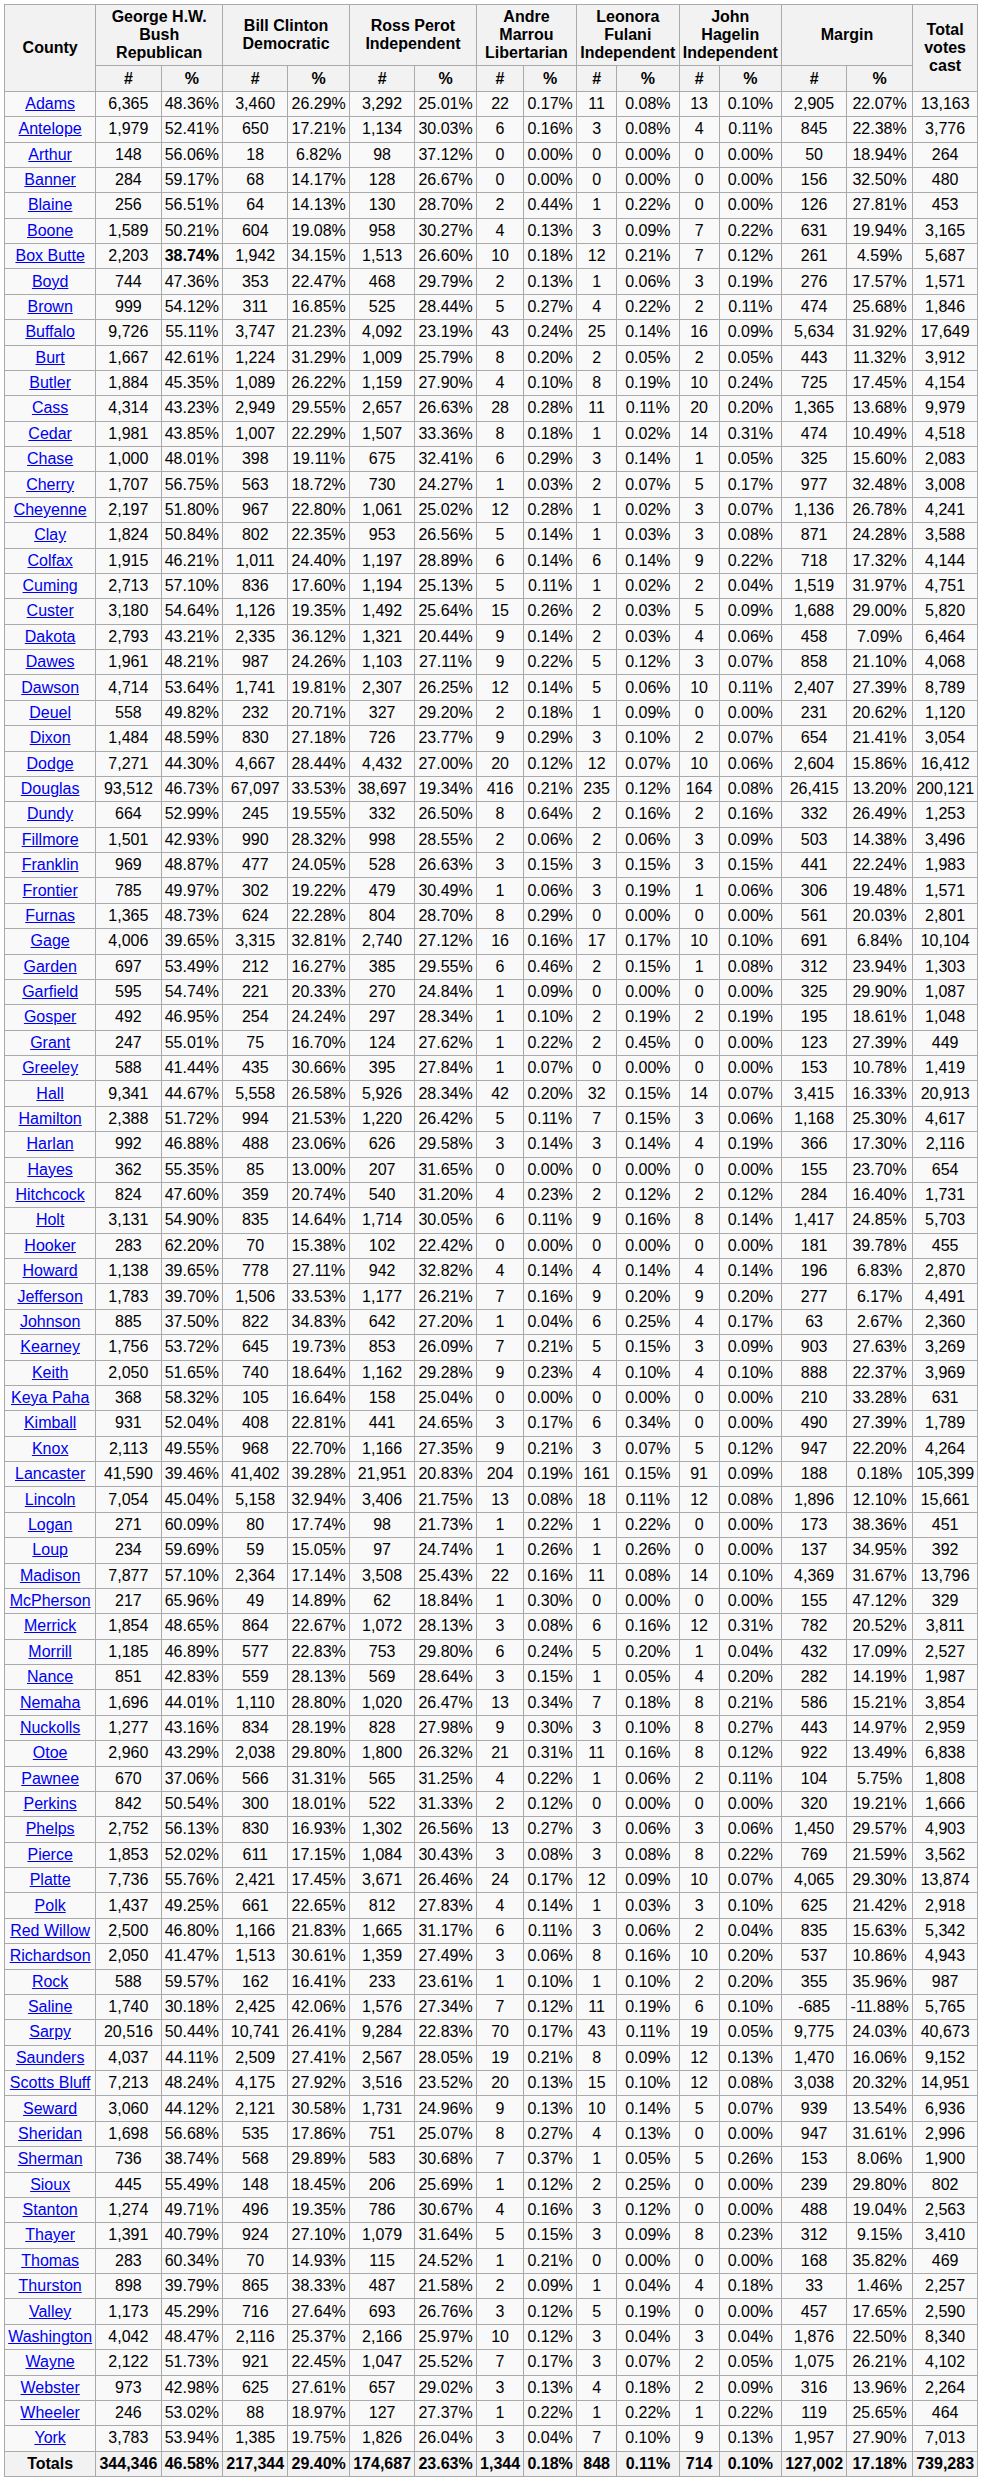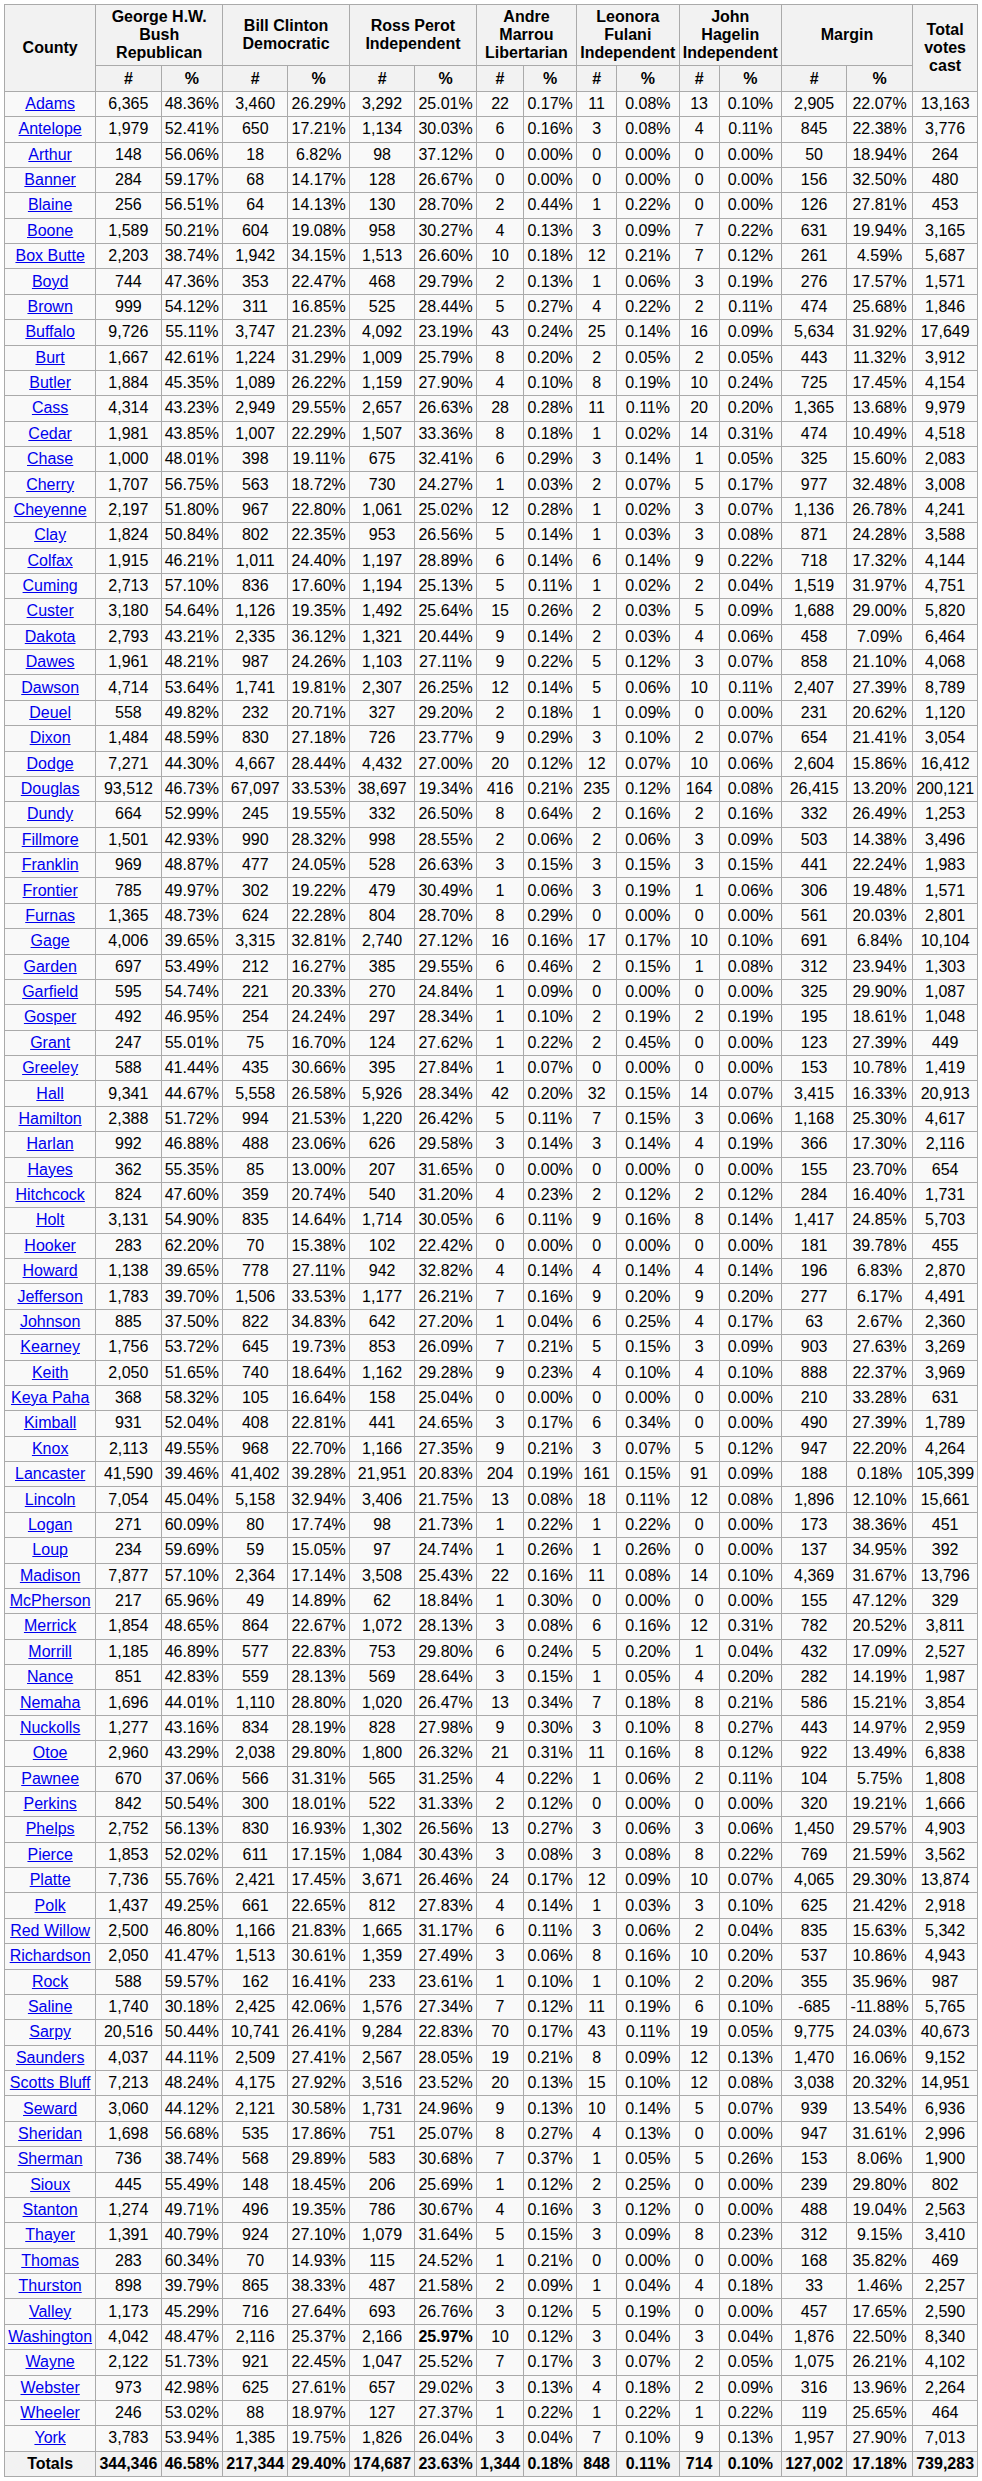(192, 256) bold -> (192, 256) normal
(446, 2336) normal -> (446, 2336) bold
